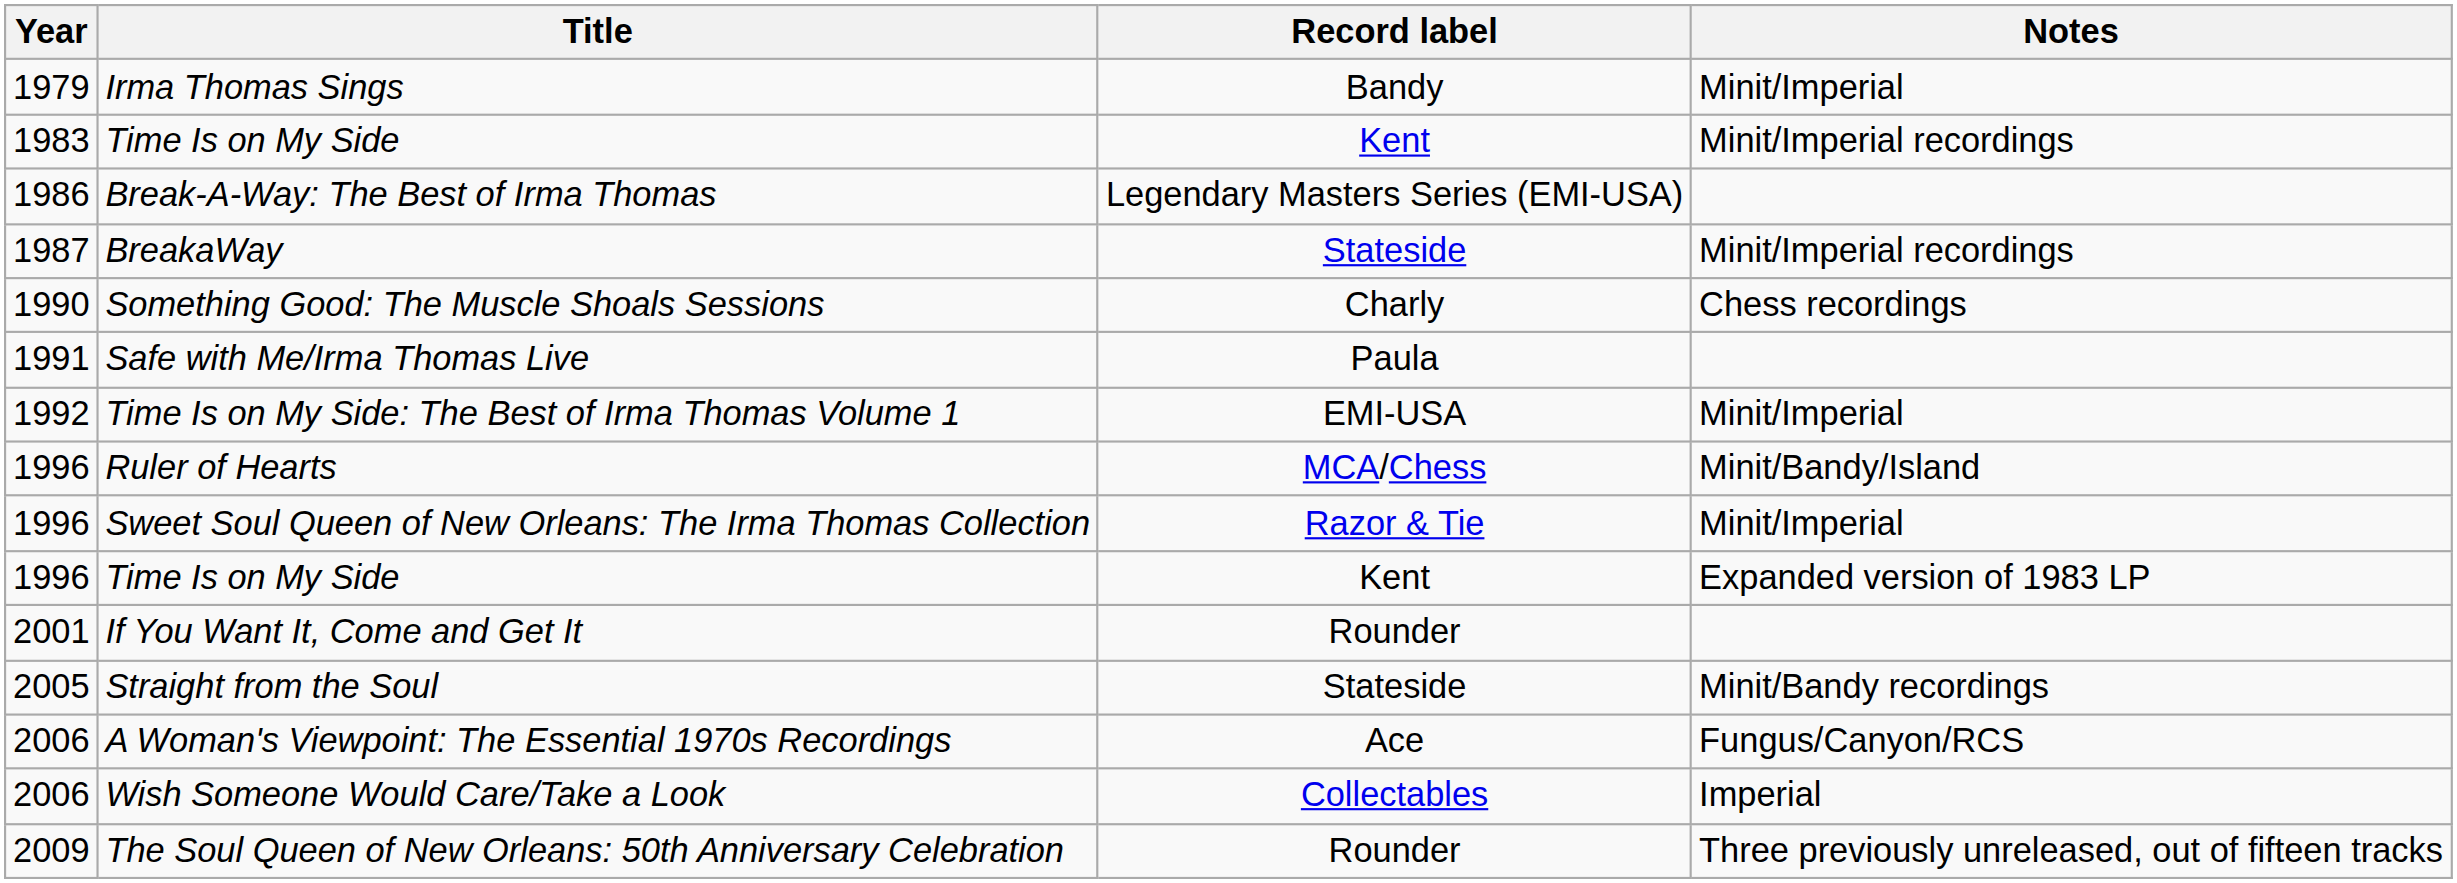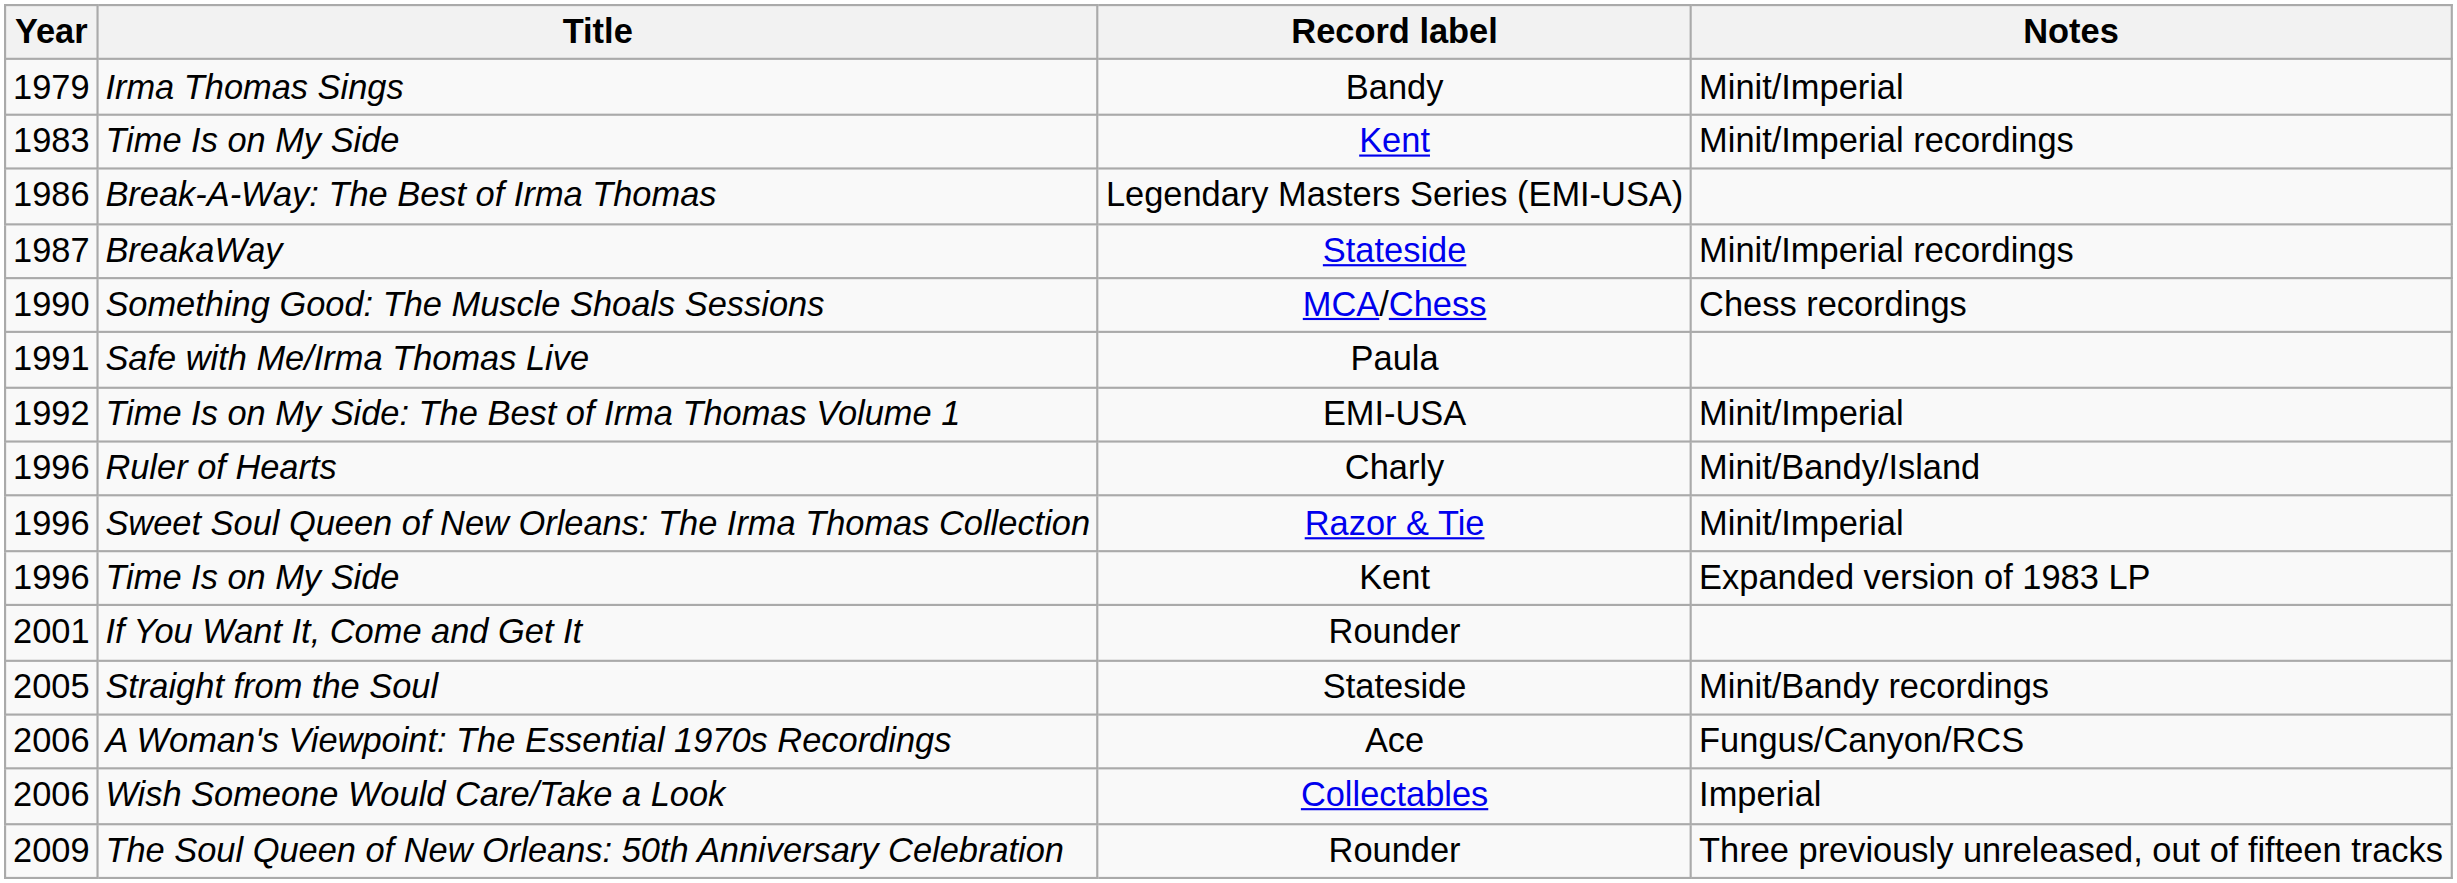(1395, 304) Charly -> (1395, 304) MCA/Chess
(1395, 468) MCA/Chess -> (1395, 468) Charly
